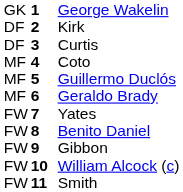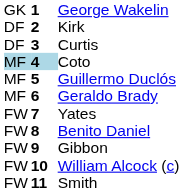(15, 61) no background -> (15, 61) lightblue background
(35, 61) no background -> (35, 61) lightblue background
